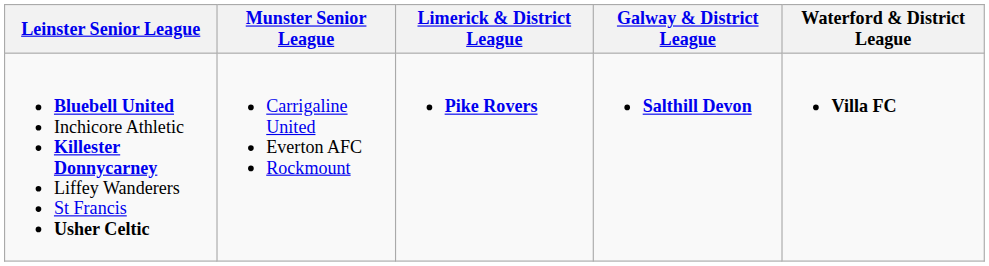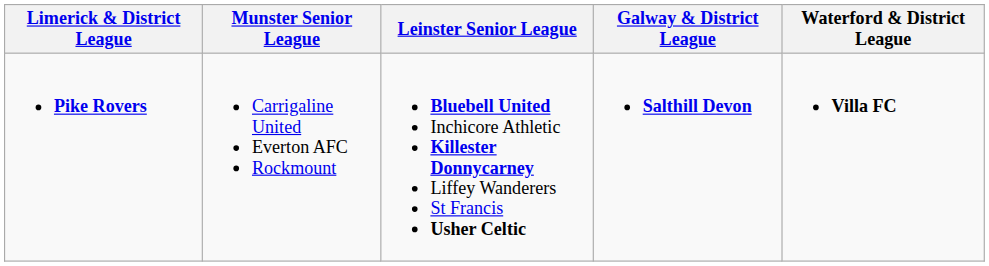columns swapped: (111, 29) <-> (494, 29)
